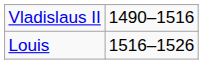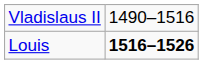(152, 45) normal -> (152, 45) bold
